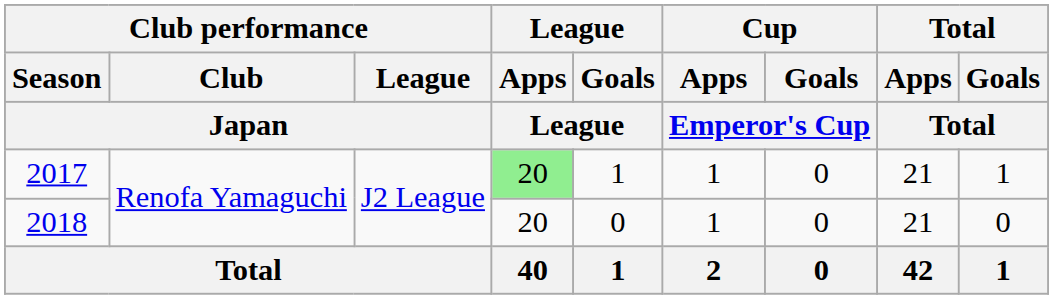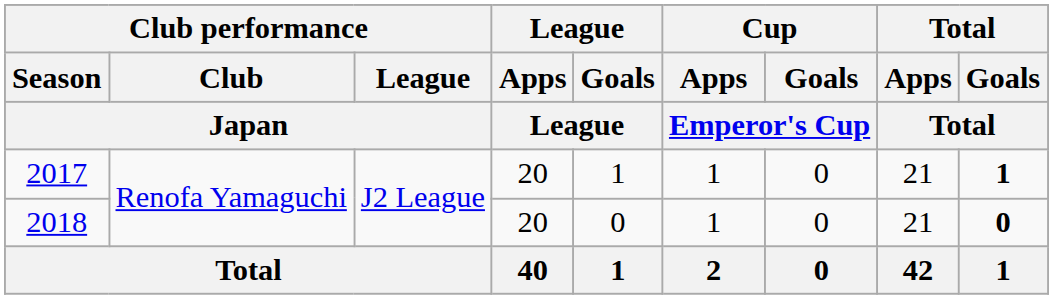(533, 173) lightgreen background -> (533, 173) no background
(1003, 173) normal -> (1003, 173) bold
(1003, 221) normal -> (1003, 221) bold
